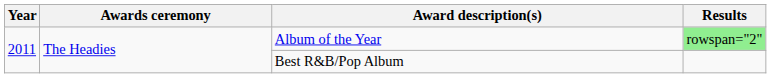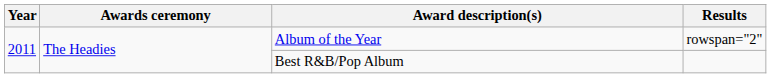(724, 38) lightgreen background -> (724, 38) no background
